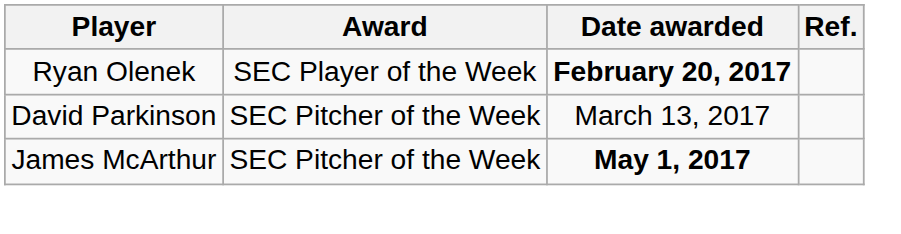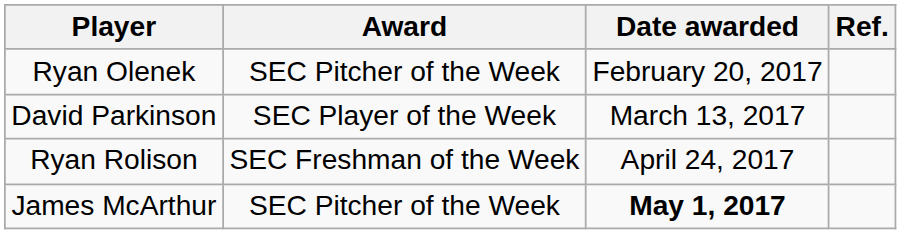(385, 71) SEC Player of the Week -> (404, 71) SEC Pitcher of the Week
(672, 71) bold -> (708, 71) normal
(385, 116) SEC Pitcher of the Week -> (404, 116) SEC Player of the Week
+ row: (114, 160)
